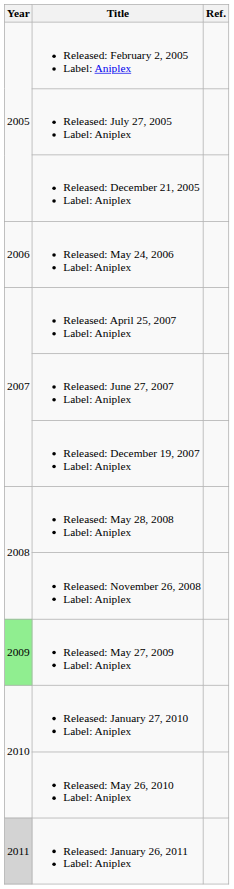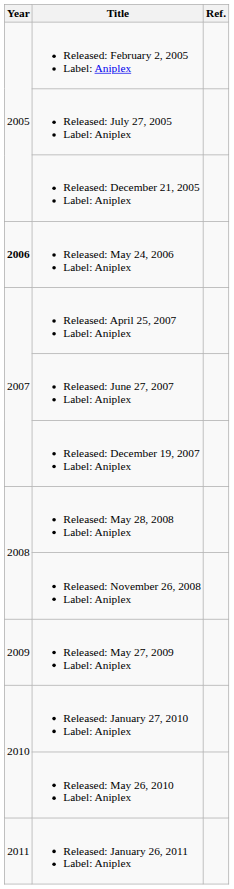(18, 254) normal -> (18, 254) bold
(18, 652) lightgreen background -> (18, 652) no background
(18, 851) lightgrey background -> (18, 851) no background
